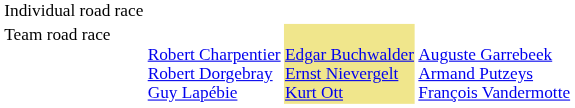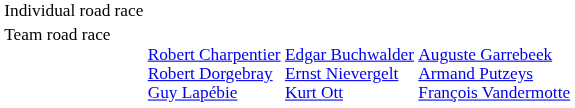(349, 73) khaki background -> (349, 73) no background
